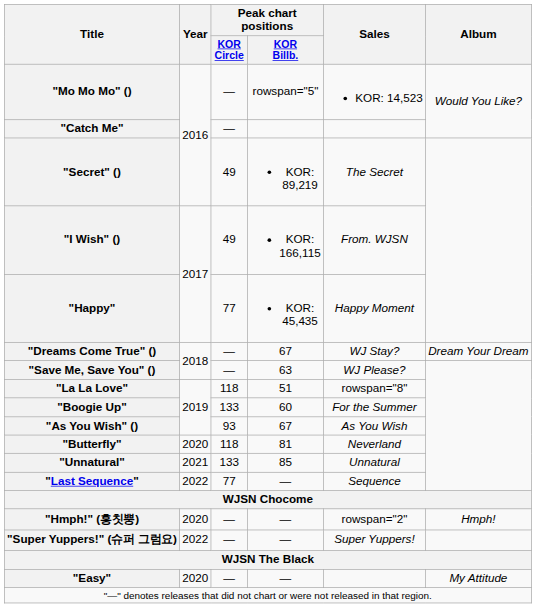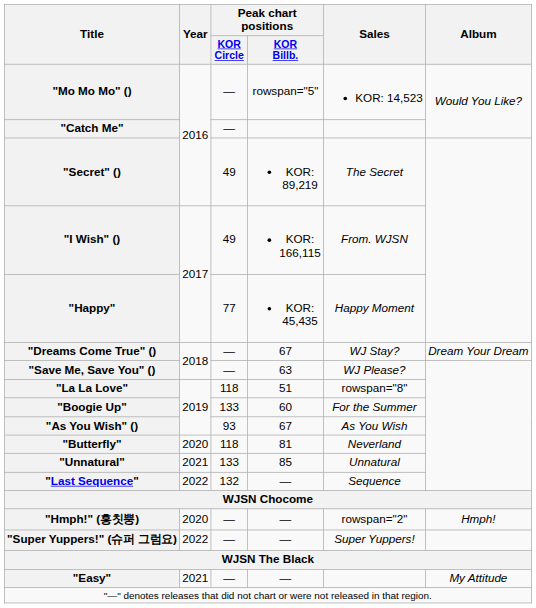(229, 481) 77 -> (229, 481) 132
(195, 578) 2020 -> (195, 578) 2021
